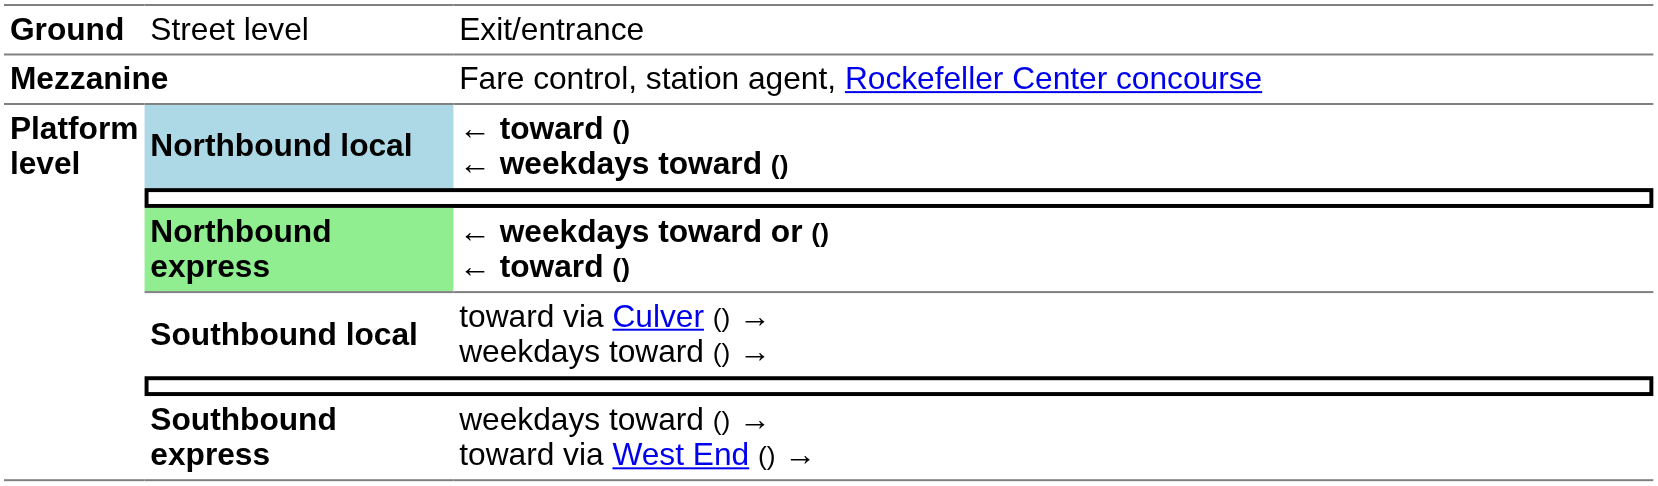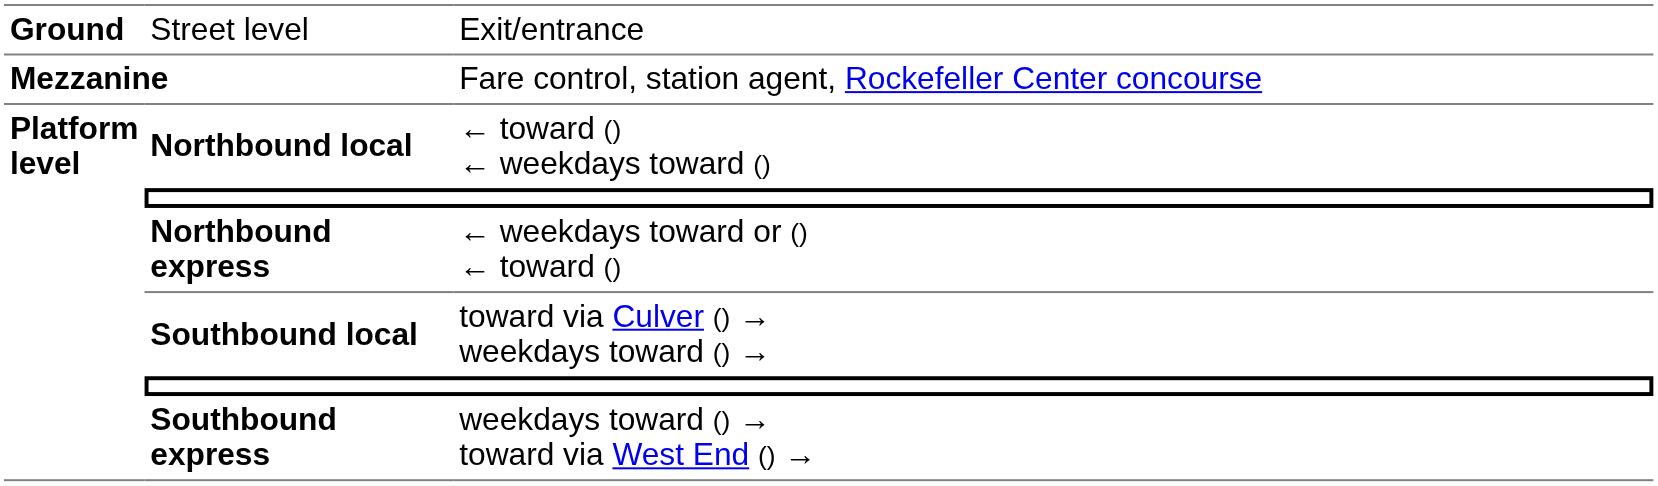(281, 146) lightblue background -> (281, 146) no background
(624, 146) bold -> (615, 146) normal
(241, 249) lightgreen background -> (241, 249) no background
(644, 249) bold -> (634, 249) normal
